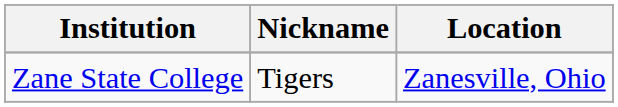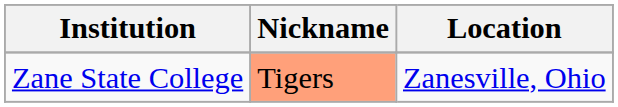(296, 76) no background -> (296, 76) lightsalmon background
